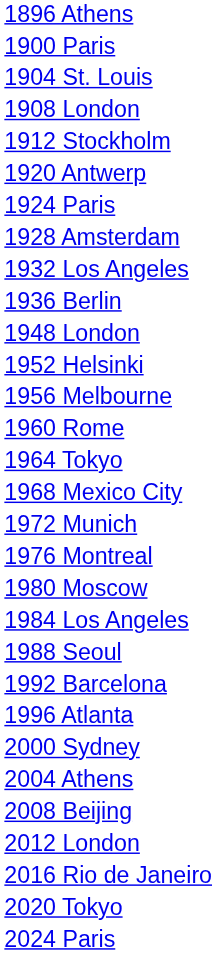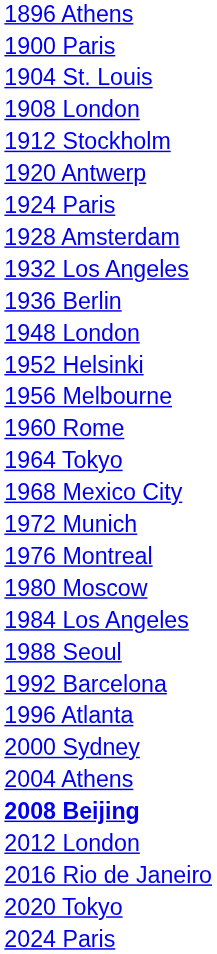(68, 811) normal -> (72, 811) bold
